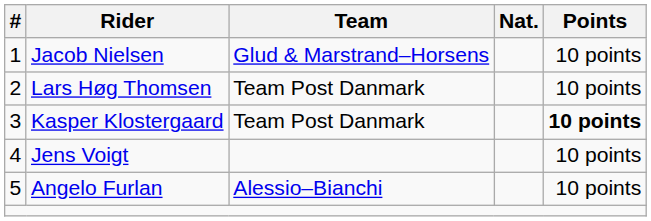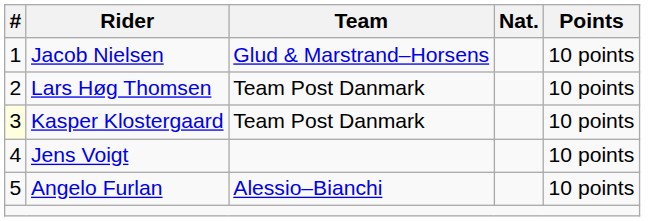(15, 121) no background -> (15, 121) lightyellow background
(595, 121) bold -> (591, 121) normal
